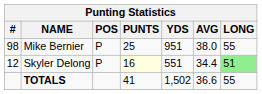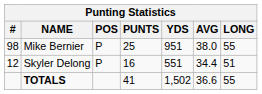(129, 64) lightyellow background -> (129, 64) no background
(229, 64) lightgreen background -> (229, 64) no background
